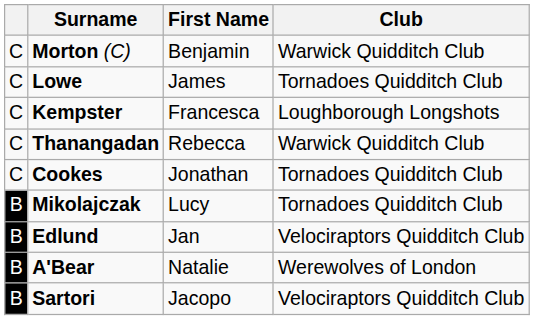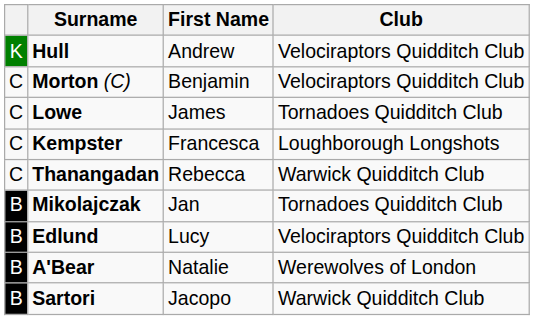+ row: (51, 50)
(381, 50) Warwick Quidditch Club -> (401, 81) Velociraptors Quidditch Club
- row: (67, 174)
(189, 205) Lucy -> (184, 205) Jan
(184, 236) Jan -> (189, 236) Lucy
(401, 298) Velociraptors Quidditch Club -> (381, 298) Warwick Quidditch Club
